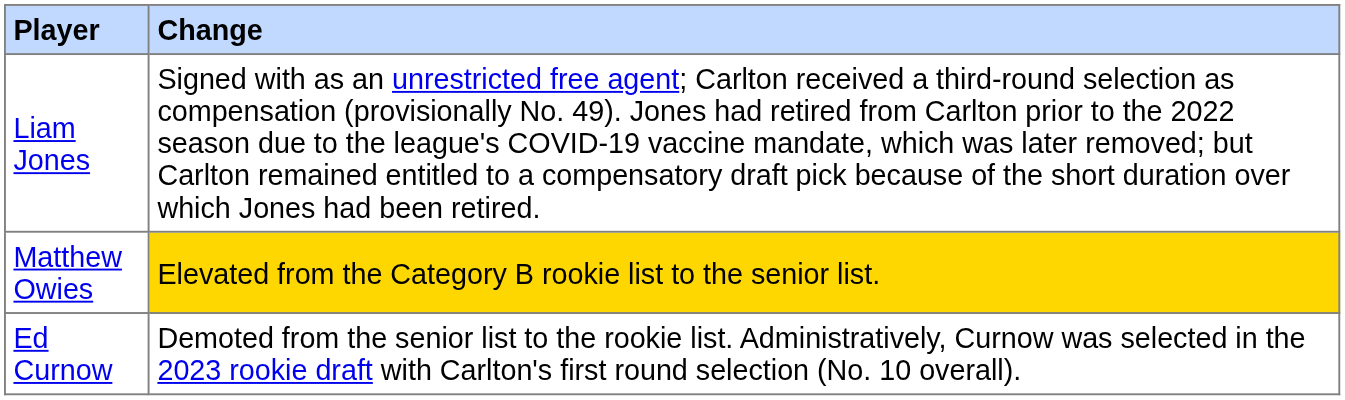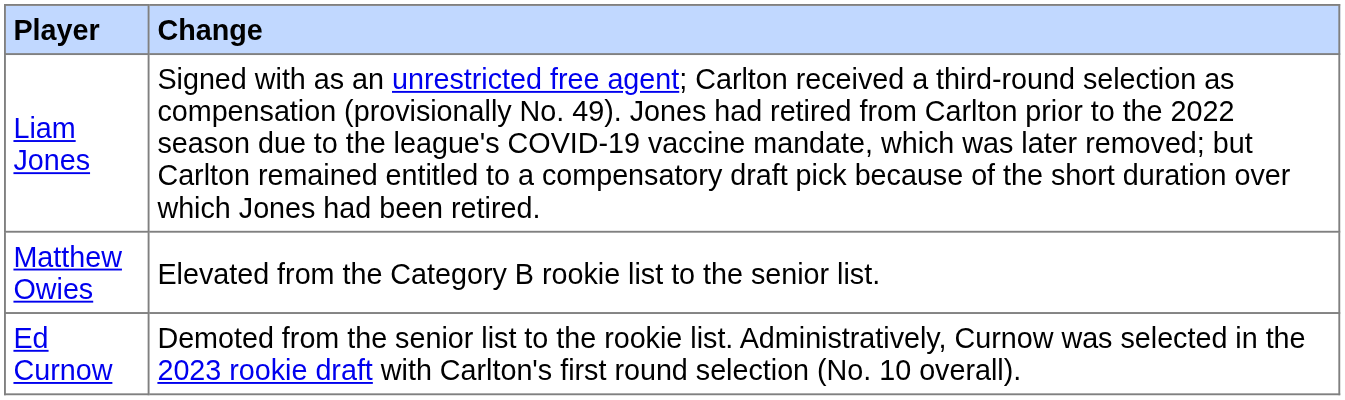(519, 272) gold background -> (519, 272) no background
